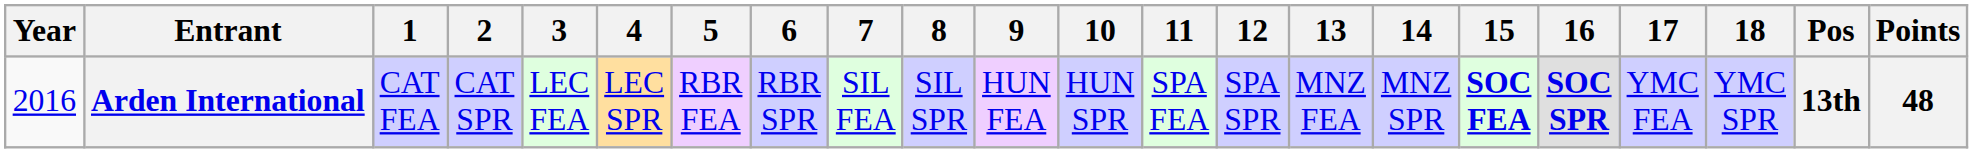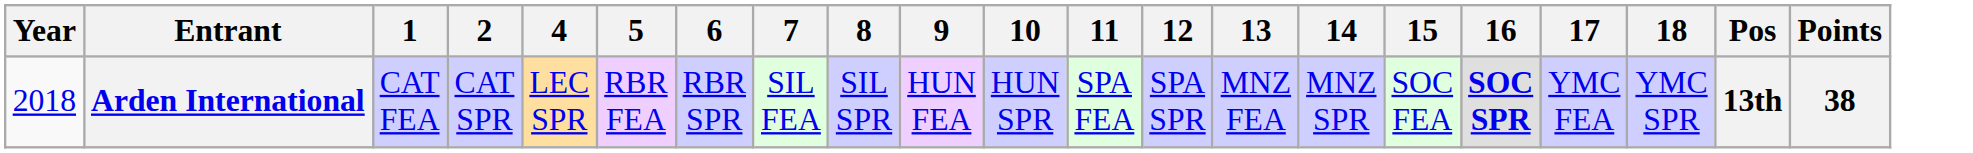- column: (559, 30)
(44, 101) 2016 -> (44, 101) 2018
(1499, 101) bold -> (1422, 101) normal
(1918, 101) 48 -> (1840, 101) 38
